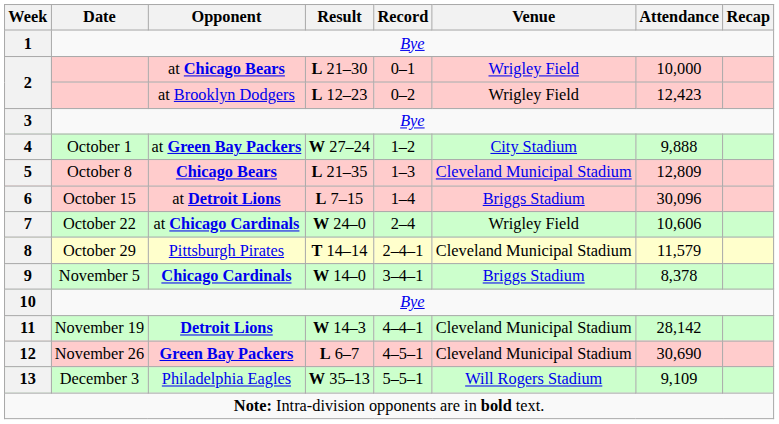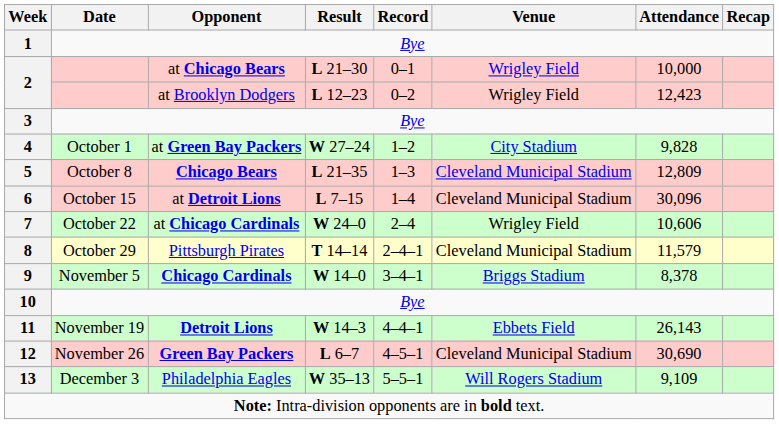(679, 146) 9,888 -> (679, 146) 9,828
(534, 198) Briggs Stadium -> (534, 198) Cleveland Municipal Stadium
(534, 328) Cleveland Municipal Stadium -> (534, 328) Ebbets Field
(679, 328) 28,142 -> (679, 328) 26,143
